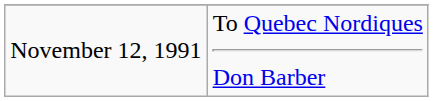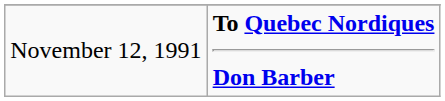(318, 50) normal -> (324, 50) bold
